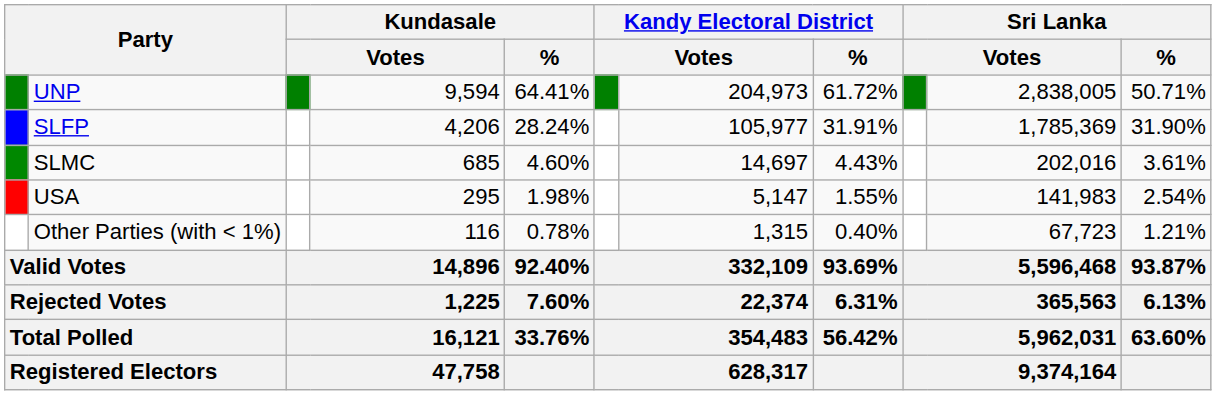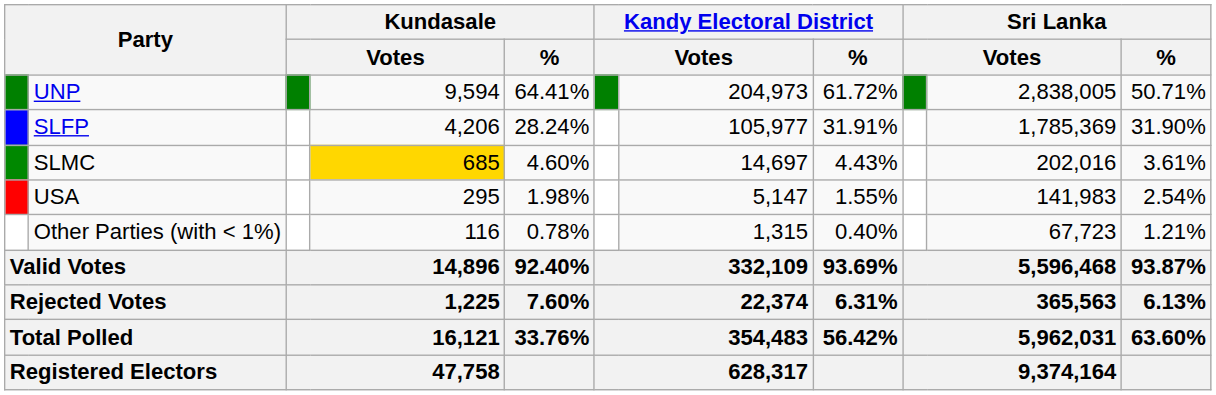(481, 162) no background -> (481, 162) gold background
